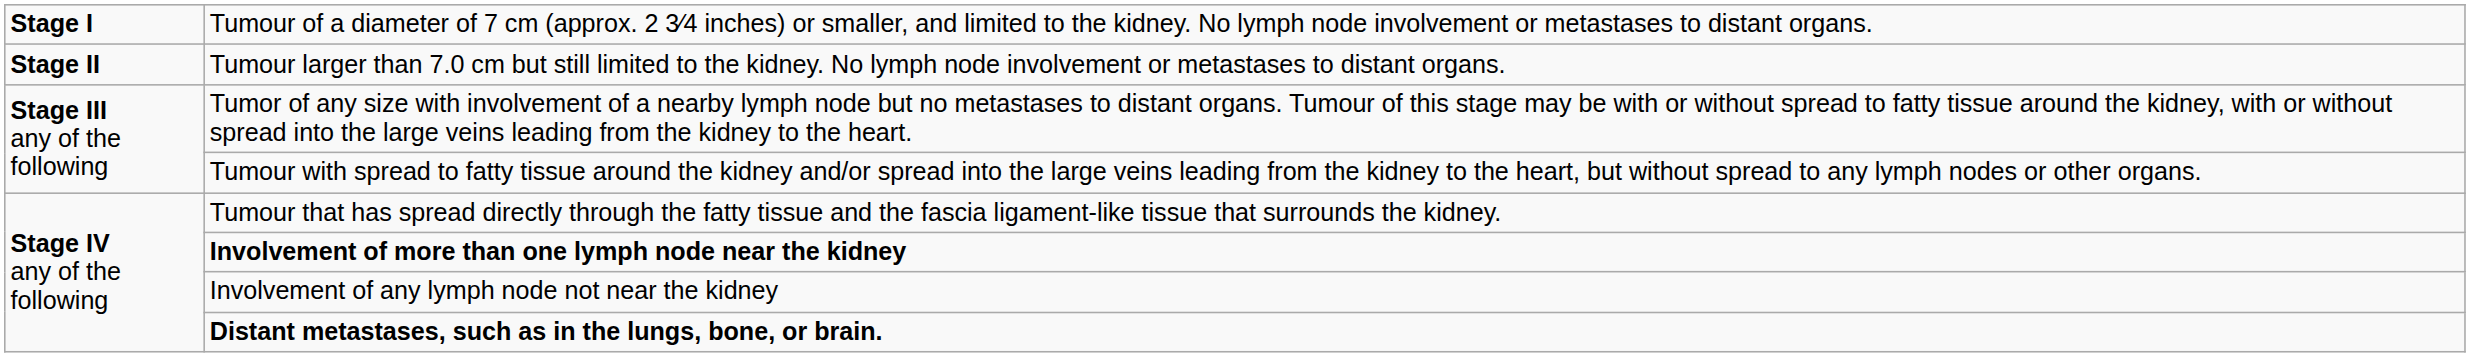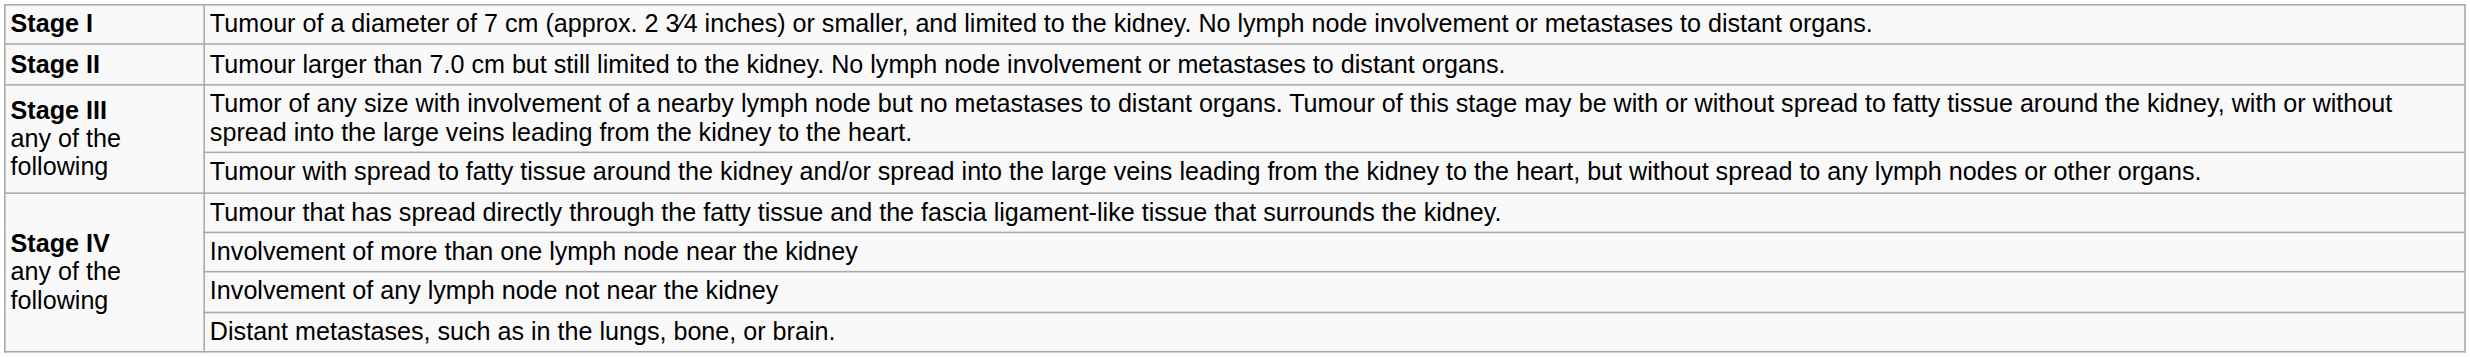(558, 251) bold -> (534, 251) normal
(546, 331) bold -> (523, 331) normal
